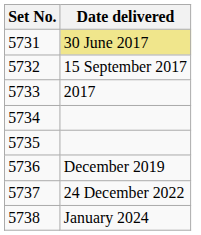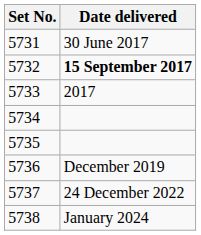(106, 42) khaki background -> (106, 42) no background
(125, 67) normal -> (128, 67) bold
